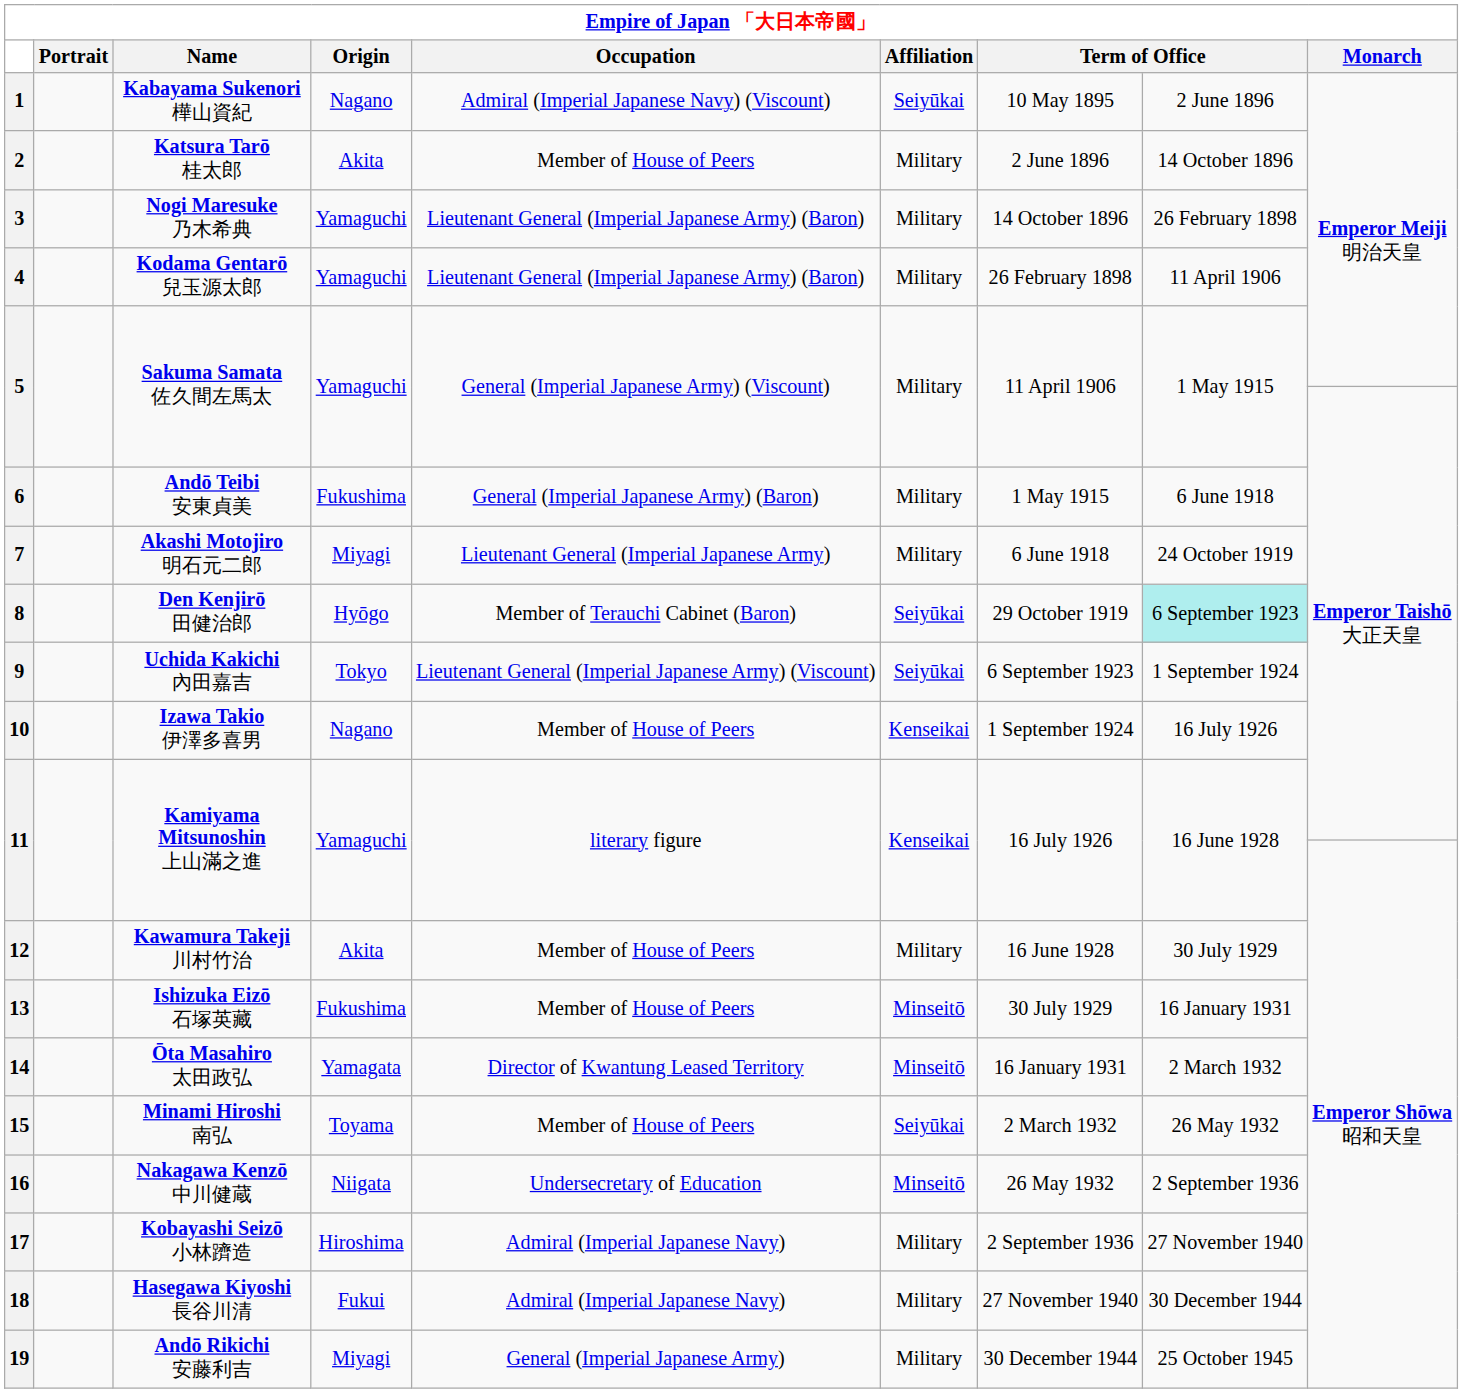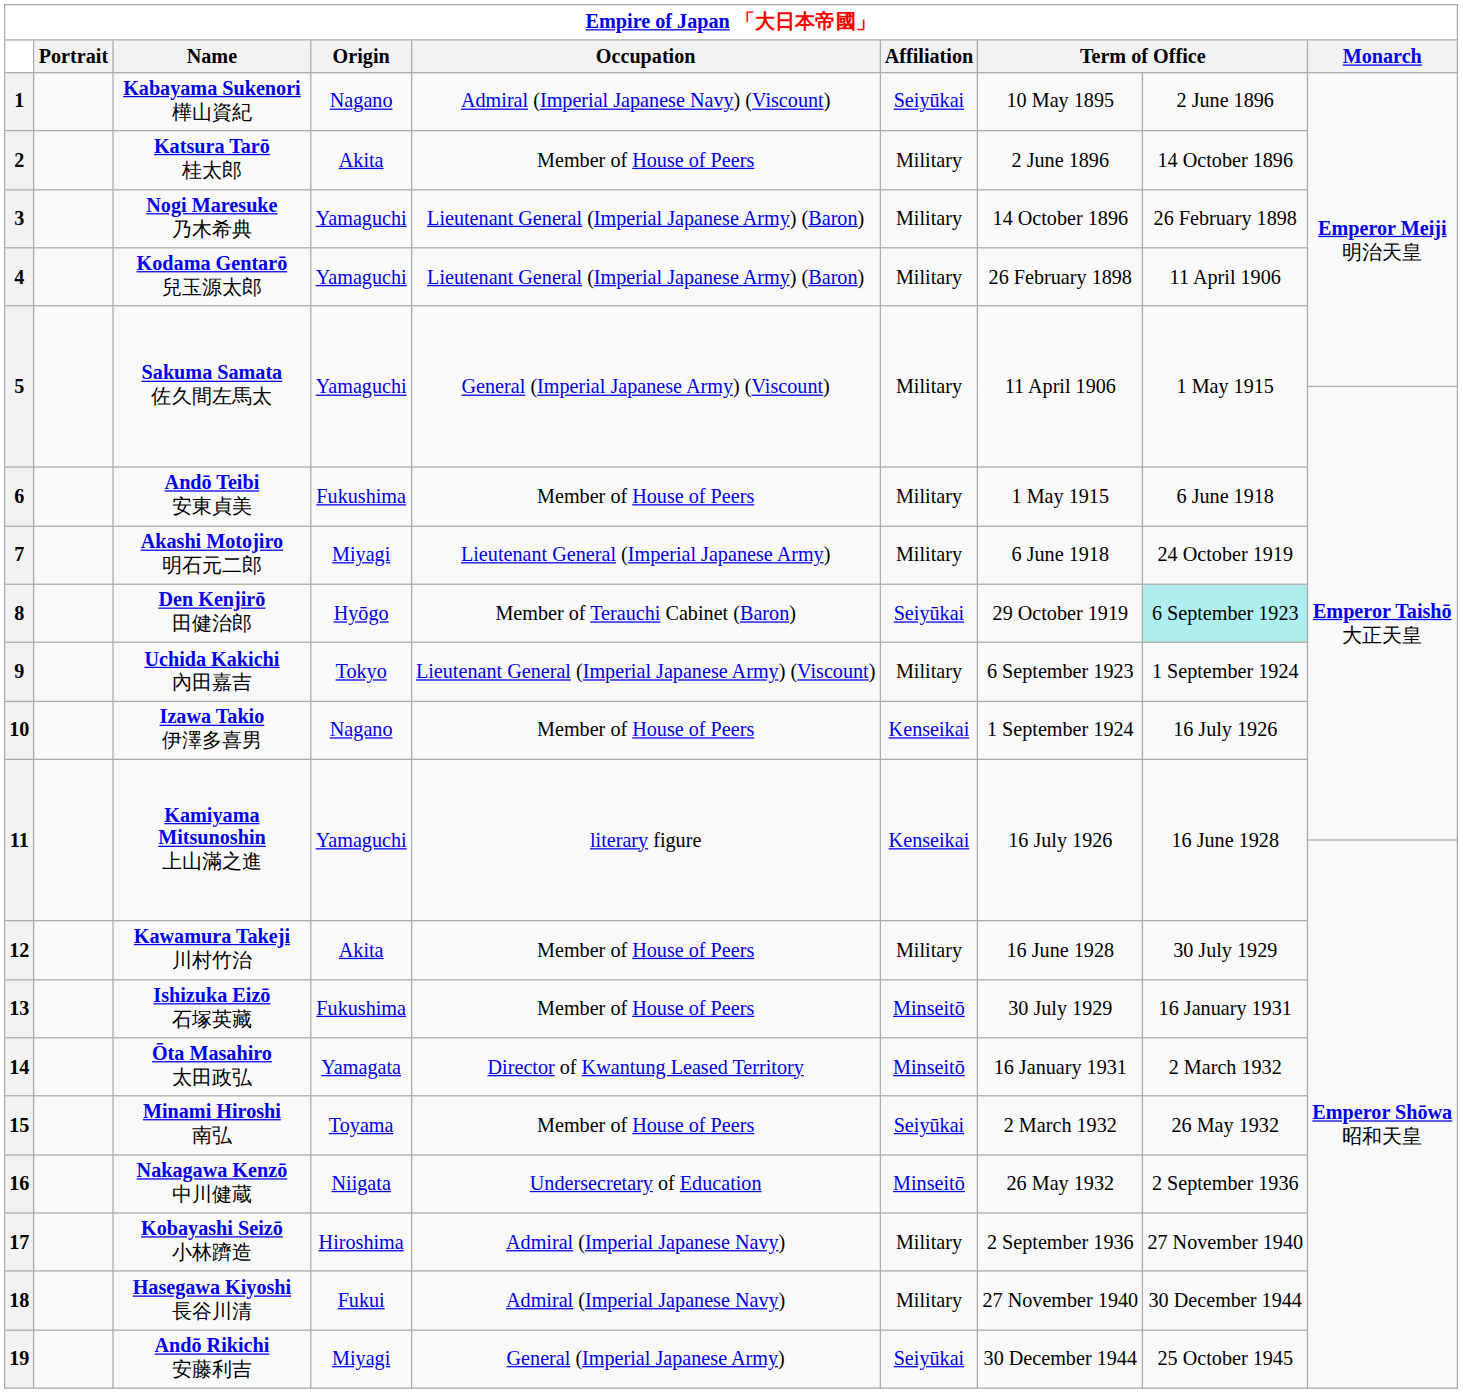(646, 496) General (Imperial Japanese Army) (Baron) -> (646, 496) Member of House of Peers
(929, 671) Seiyūkai -> (929, 671) Military
(929, 1358) Military -> (929, 1358) Seiyūkai
